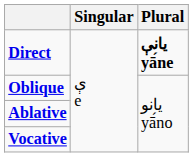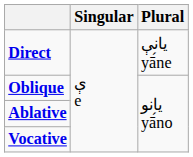(157, 53) bold -> (156, 53) normal
